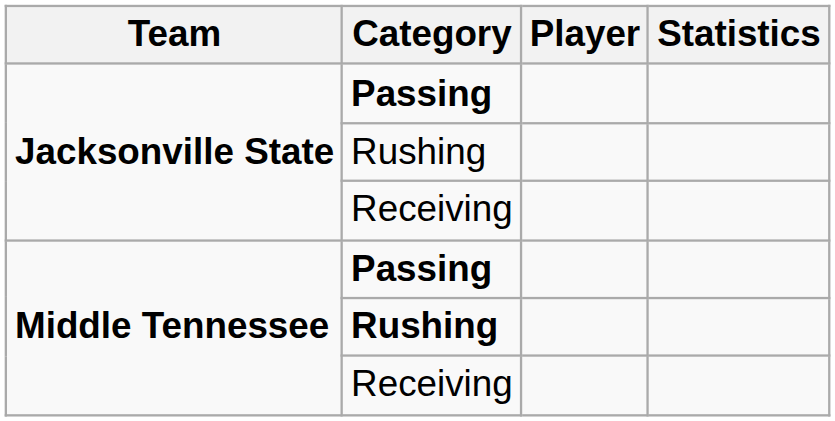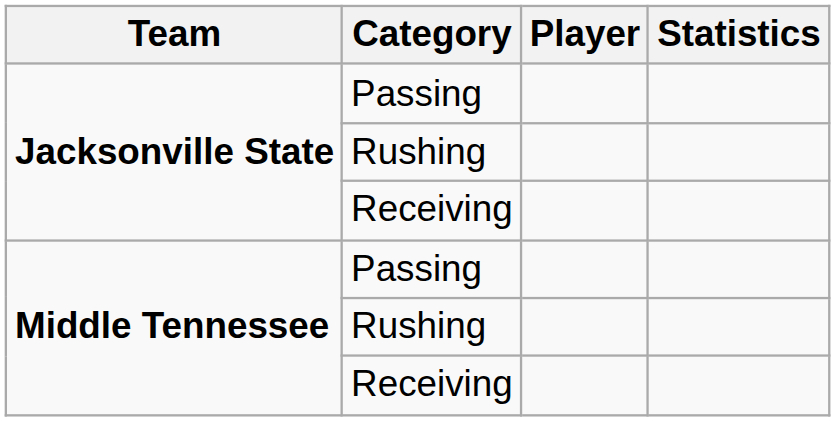(422, 92) bold -> (417, 92) normal
(422, 267) bold -> (417, 267) normal
(425, 326) bold -> (419, 326) normal
